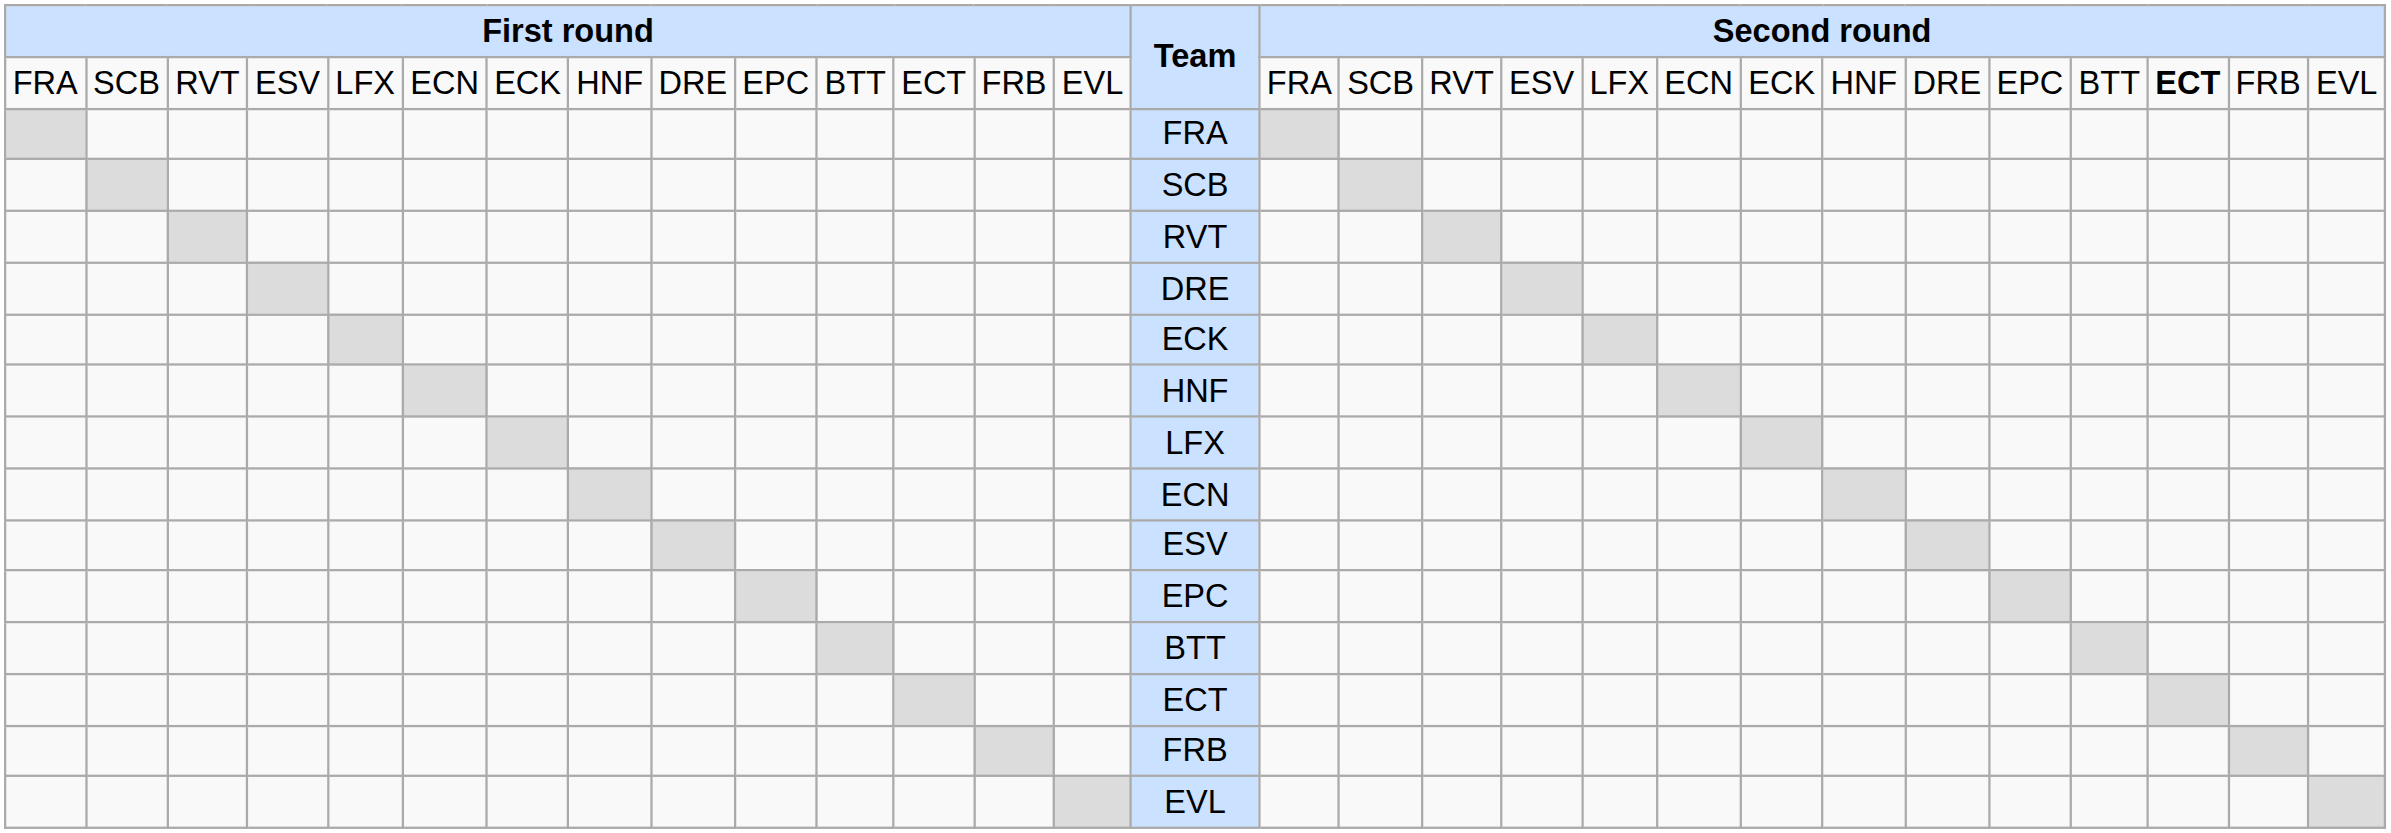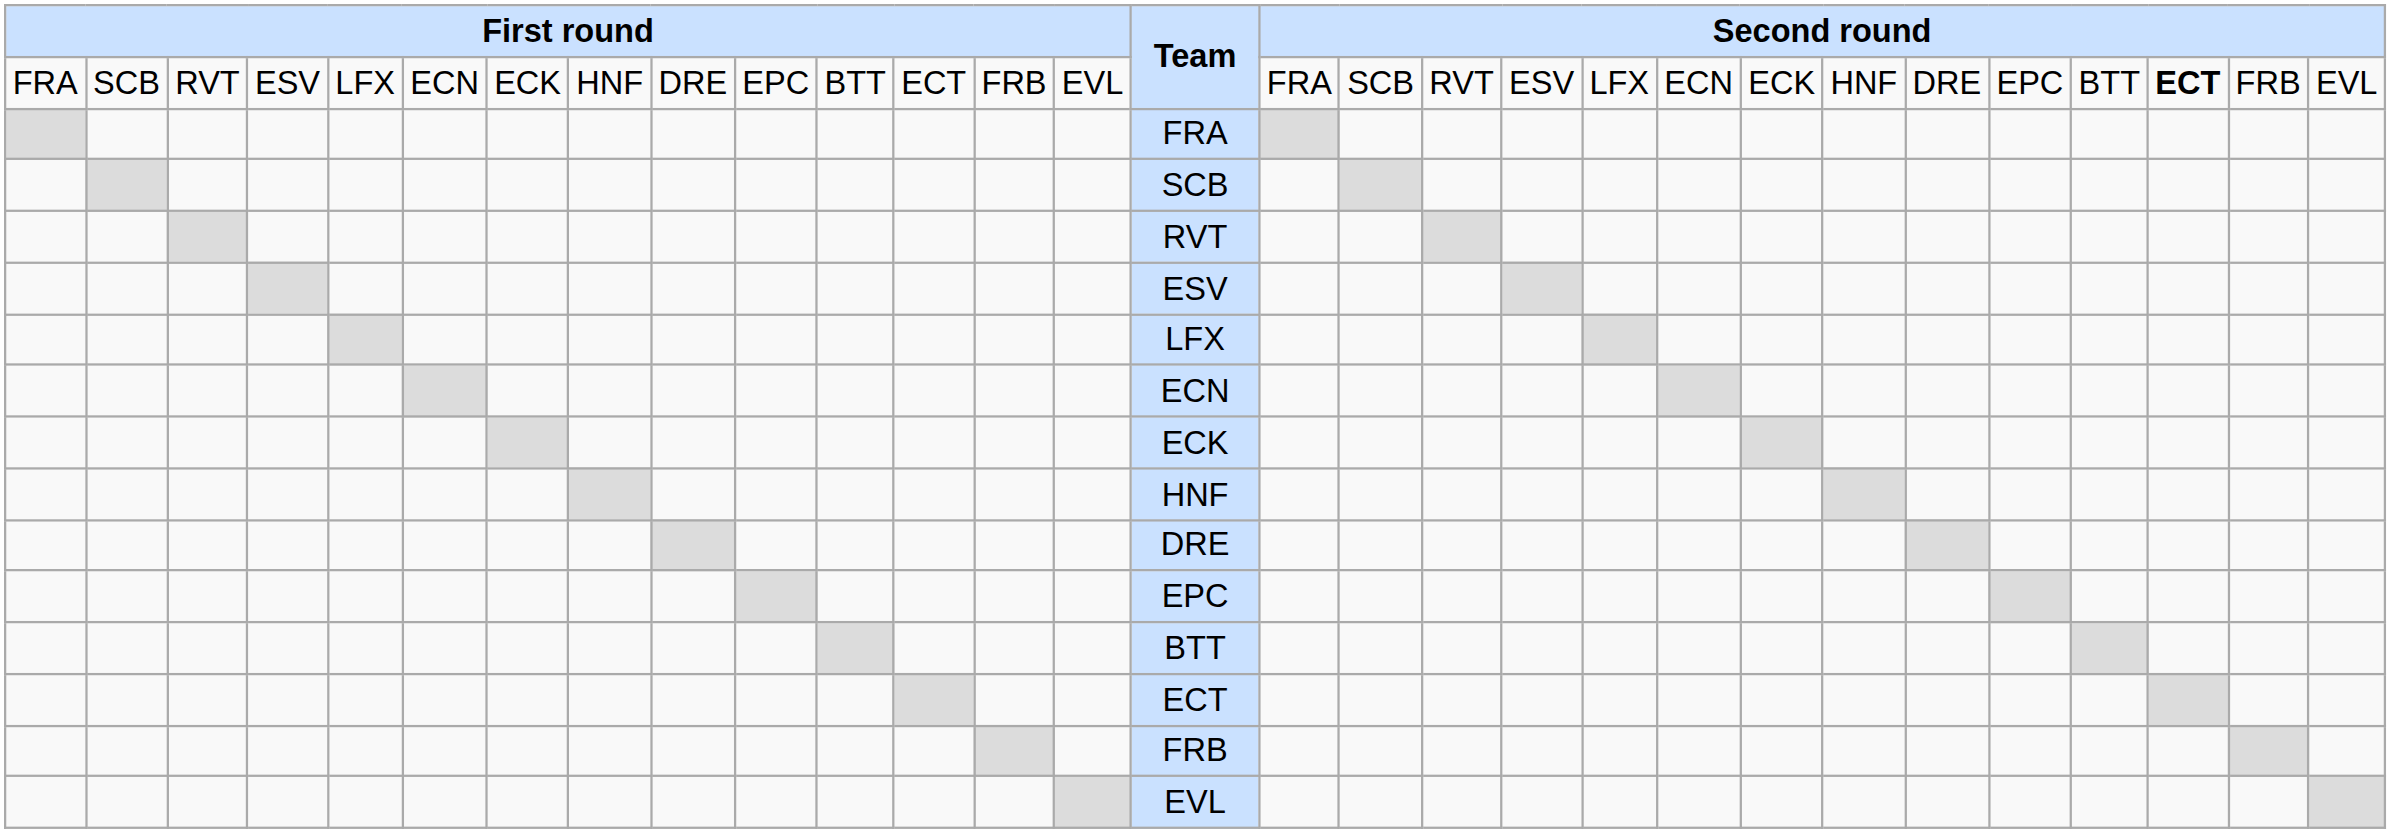(1195, 288) DRE -> (1195, 288) ESV
(1195, 340) ECK -> (1195, 340) LFX
(1195, 391) HNF -> (1195, 391) ECN
(1195, 443) LFX -> (1195, 443) ECK
(1195, 494) ECN -> (1195, 494) HNF
(1195, 545) ESV -> (1195, 545) DRE
